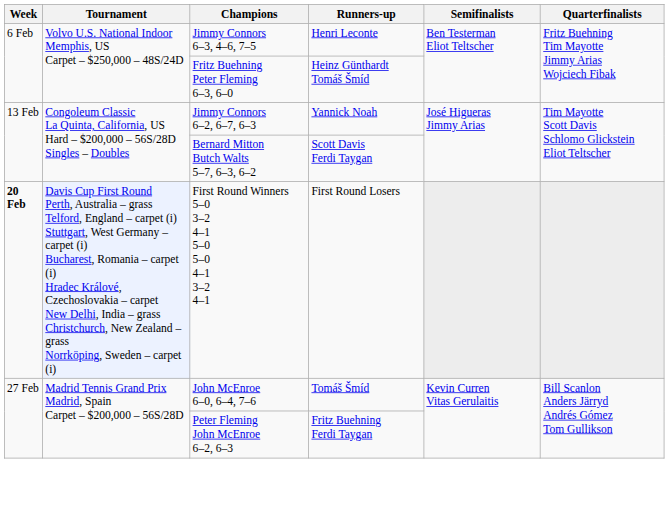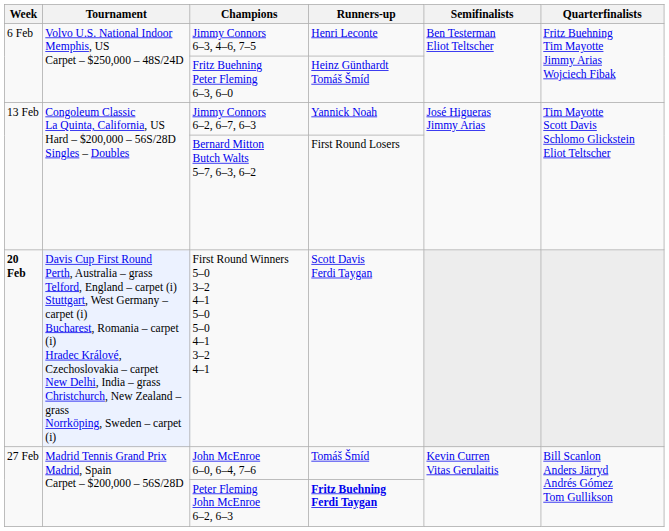(342, 151) Scott Davis Ferdi Taygan -> (356, 145) First Round Losers
(356, 191) First Round Losers -> (342, 266) Scott Davis Ferdi Taygan
(346, 427) normal -> (349, 496) bold
